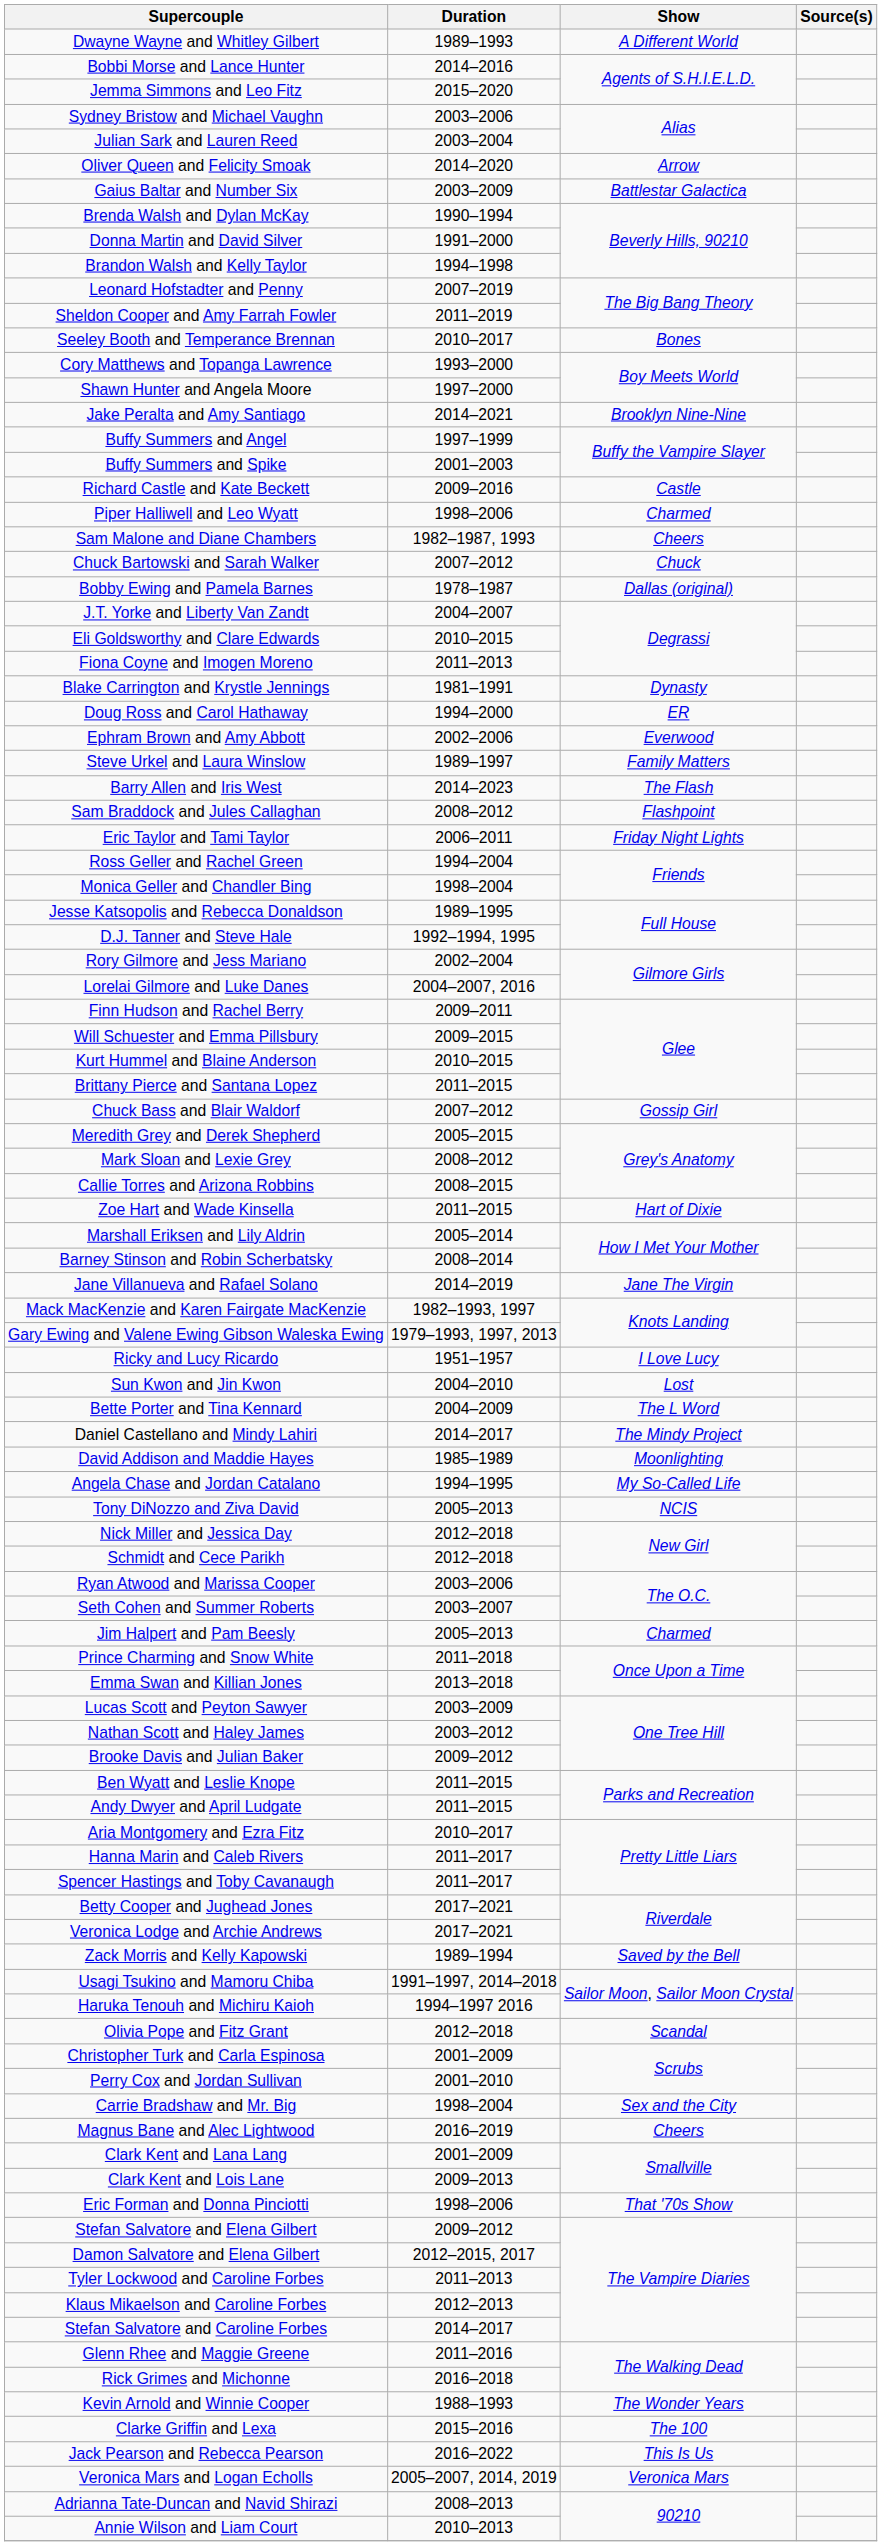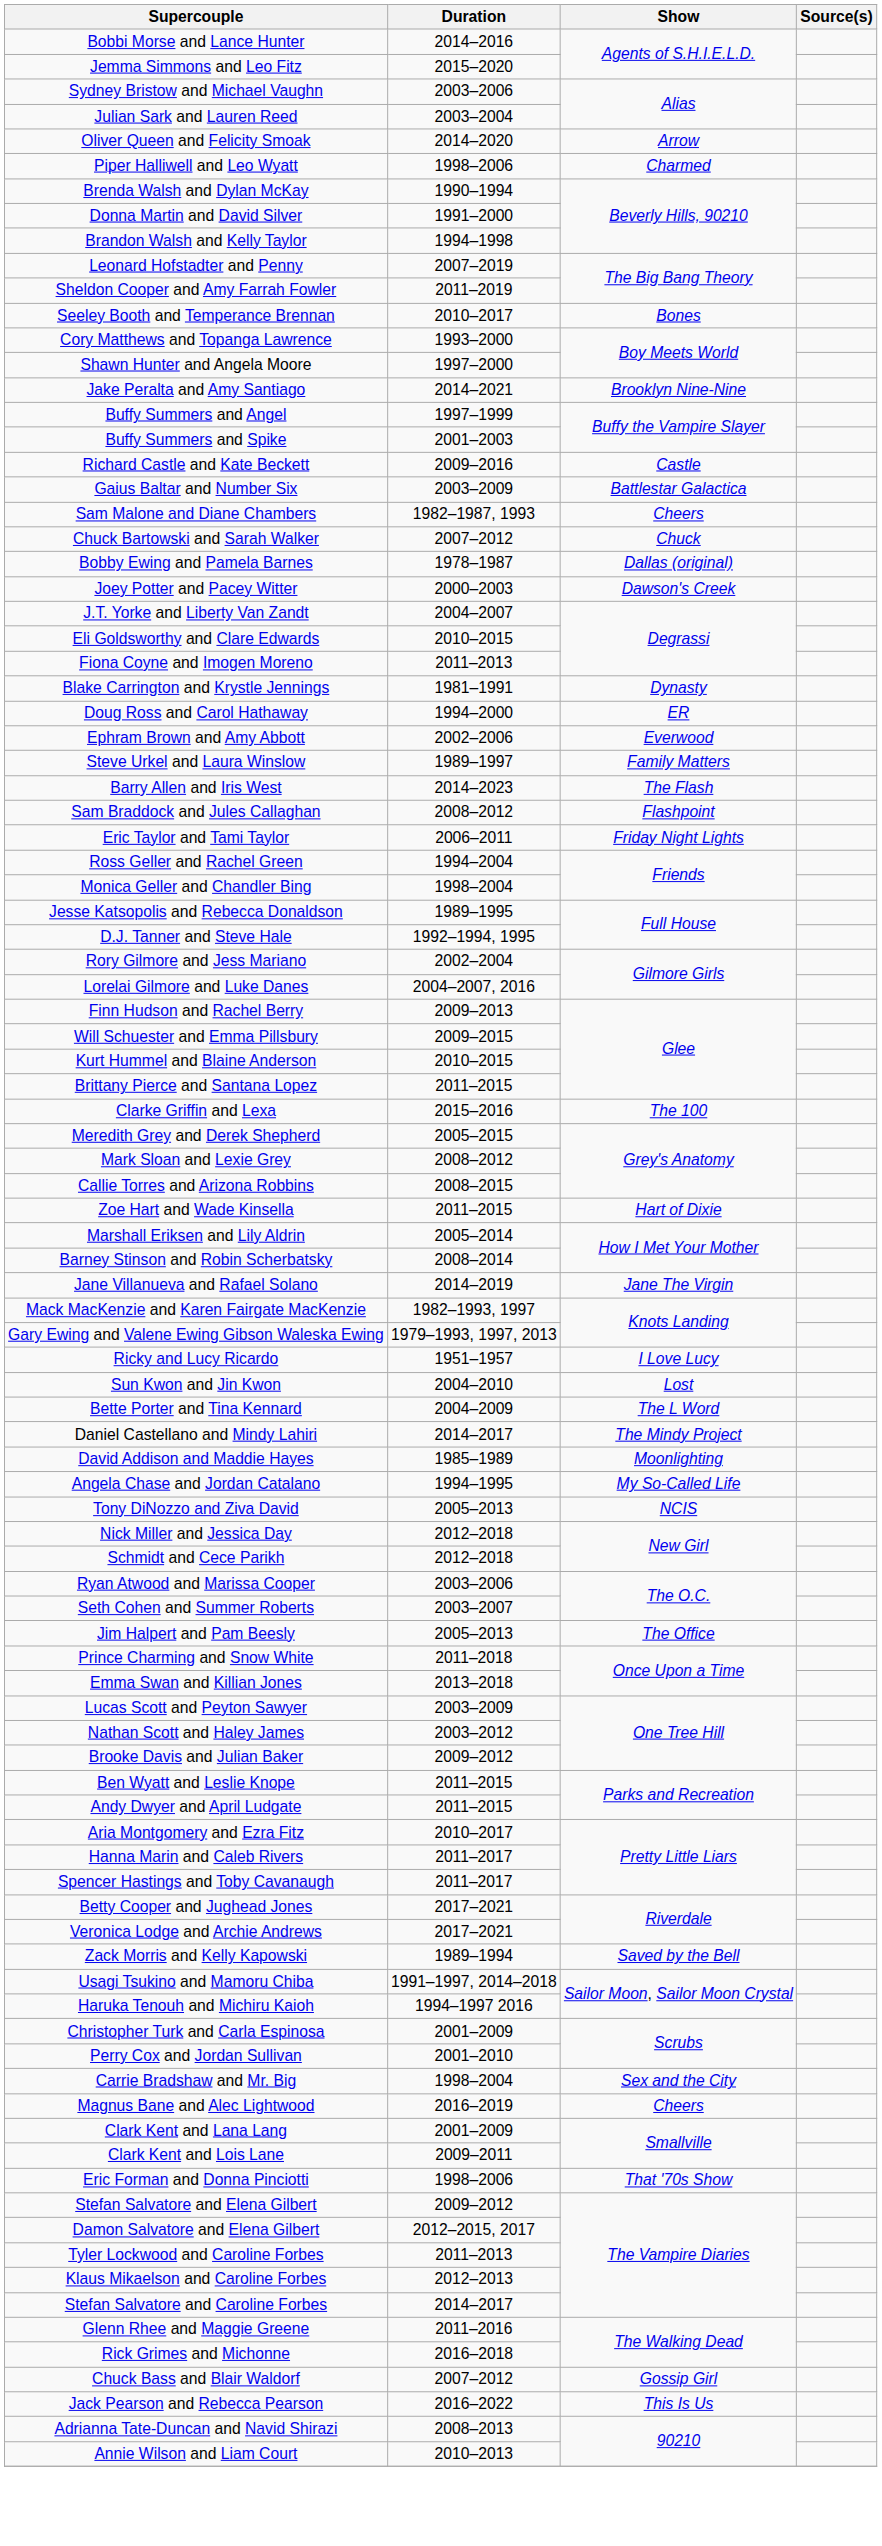- row: (196, 41)
rows swapped: (196, 191) <-> (196, 514)
+ row: (196, 588)
(474, 1011) 2009–2011 -> (474, 1011) 2009–2013
rows swapped: (196, 1111) <-> (196, 2429)
(679, 1633) Charmed -> (679, 1633) The Office
- row: (196, 2031)
(474, 2180) 2009–2013 -> (474, 2155) 2009–2011
- row: (196, 2404)
- row: (196, 2478)
